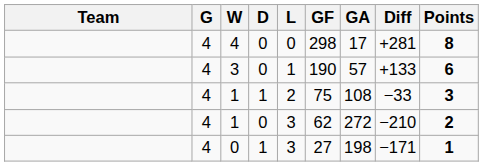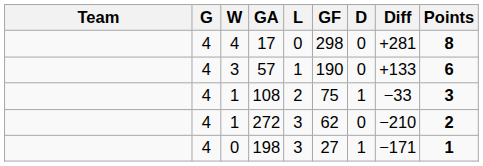columns swapped: (263, 17) <-> (358, 17)
